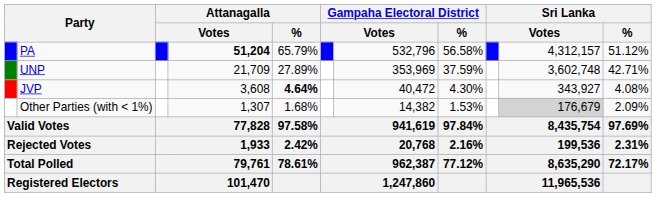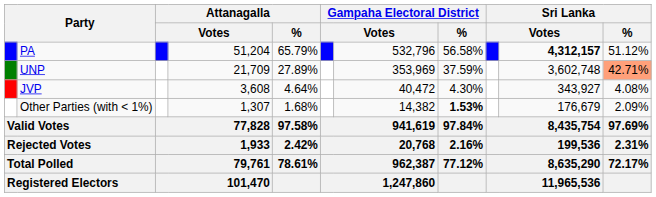(252, 51) bold -> (252, 51) normal
(574, 51) normal -> (574, 51) bold
(628, 70) no background -> (628, 70) lightsalmon background
(301, 88) bold -> (301, 88) normal
(466, 107) normal -> (466, 107) bold
(579, 107) lightgrey background -> (579, 107) no background
